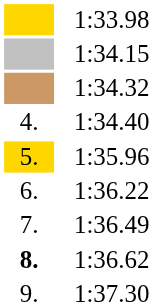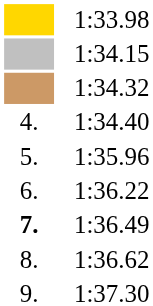(29, 156) gold background -> (29, 156) no background
(29, 225) normal -> (29, 225) bold
(29, 259) bold -> (29, 259) normal
